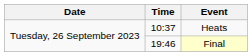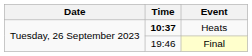(163, 28) normal -> (163, 28) bold
